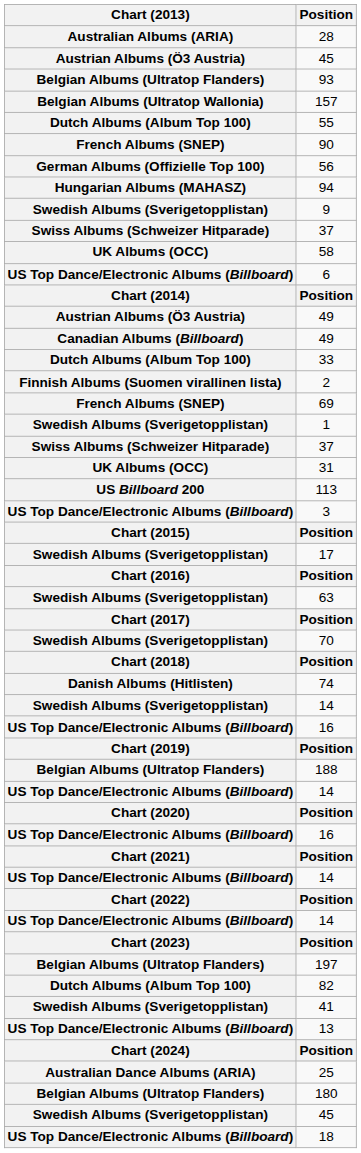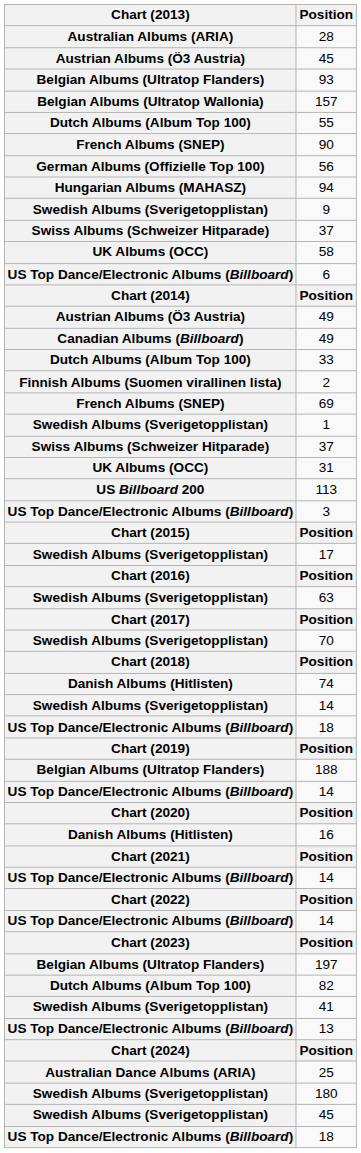(326, 727) 16 -> (326, 727) 18
(150, 834) US Top Dance/Electronic Albums (Billboard) -> (150, 834) Danish Albums (Hitlisten)
(150, 1093) Belgian Albums (Ultratop Flanders) -> (150, 1093) Swedish Albums (Sverigetopplistan)
